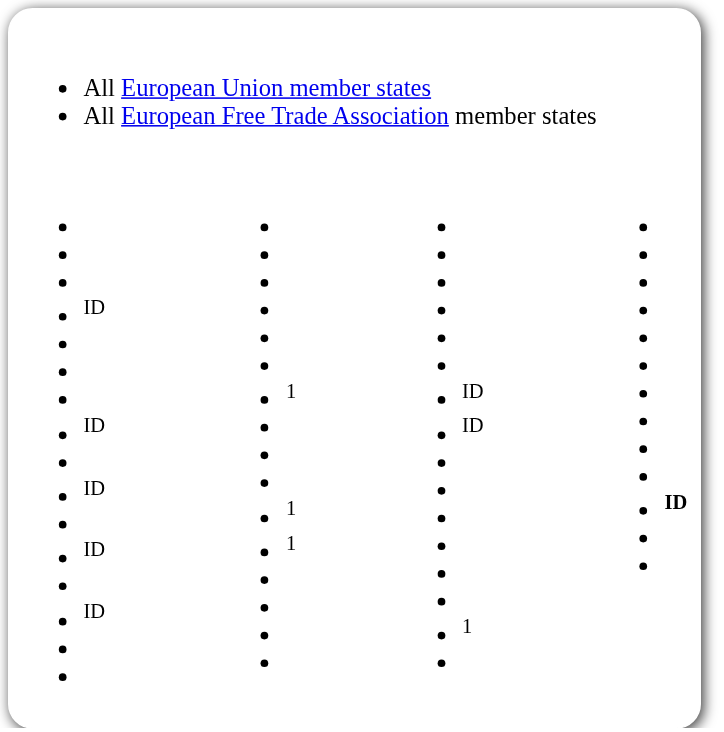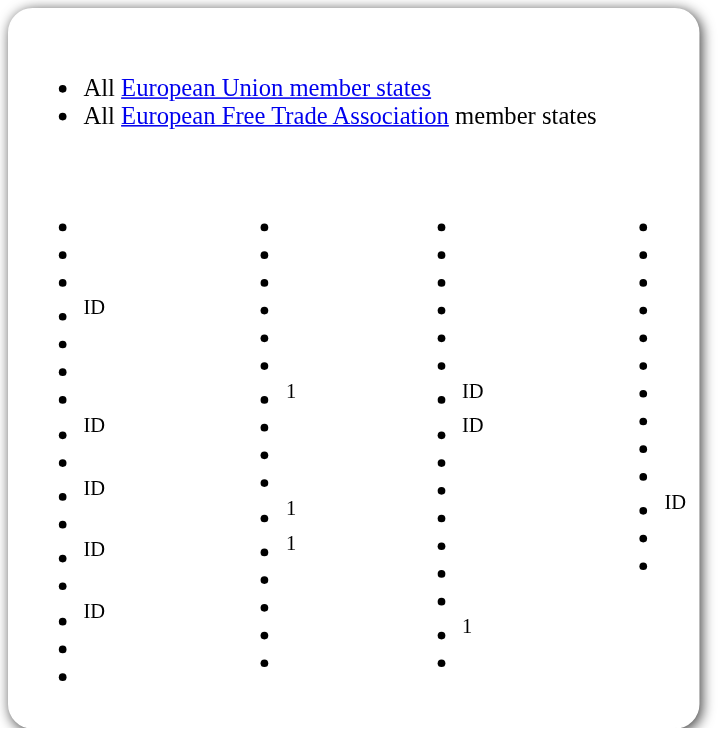(645, 396) bold -> (645, 396) normal
